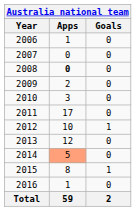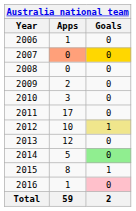(68, 55) no background -> (68, 55) lightsalmon background
(109, 55) no background -> (109, 55) gold background
(68, 69) bold -> (68, 69) normal
(109, 127) no background -> (109, 127) khaki background
(68, 156) lightsalmon background -> (68, 156) no background
(109, 156) no background -> (109, 156) lightgreen background
(109, 184) no background -> (109, 184) pink background
